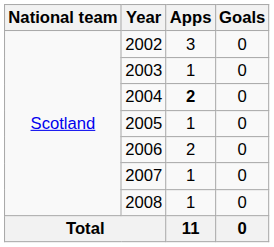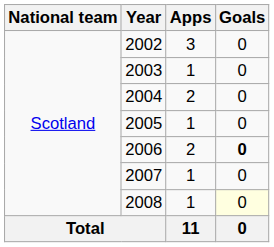(191, 96) bold -> (191, 96) normal
(242, 149) normal -> (242, 149) bold
(242, 202) no background -> (242, 202) lightyellow background
